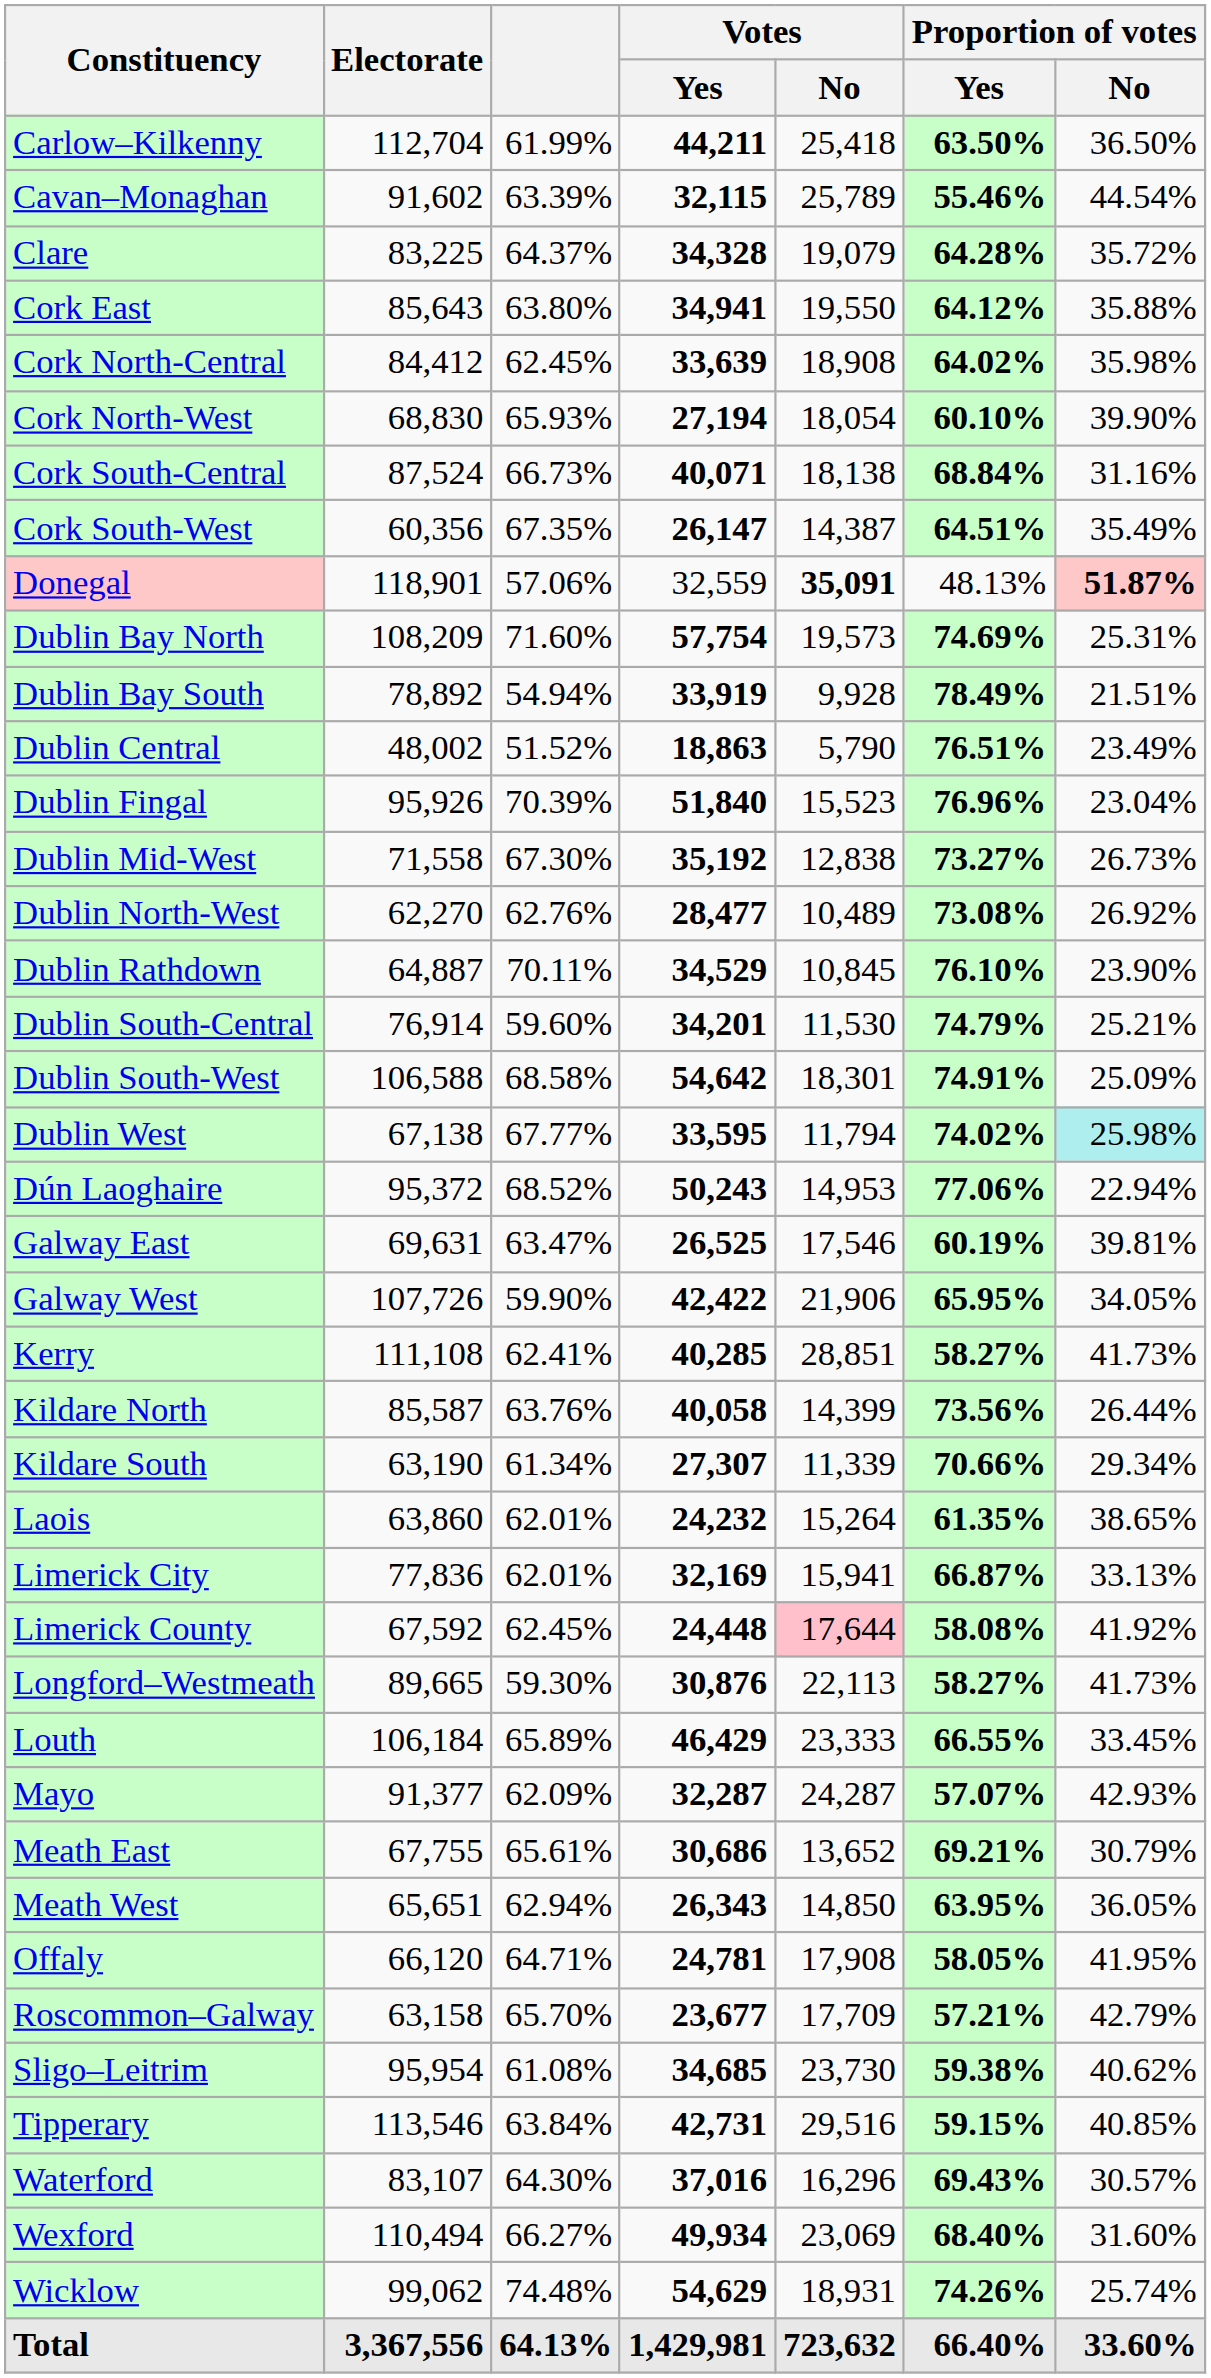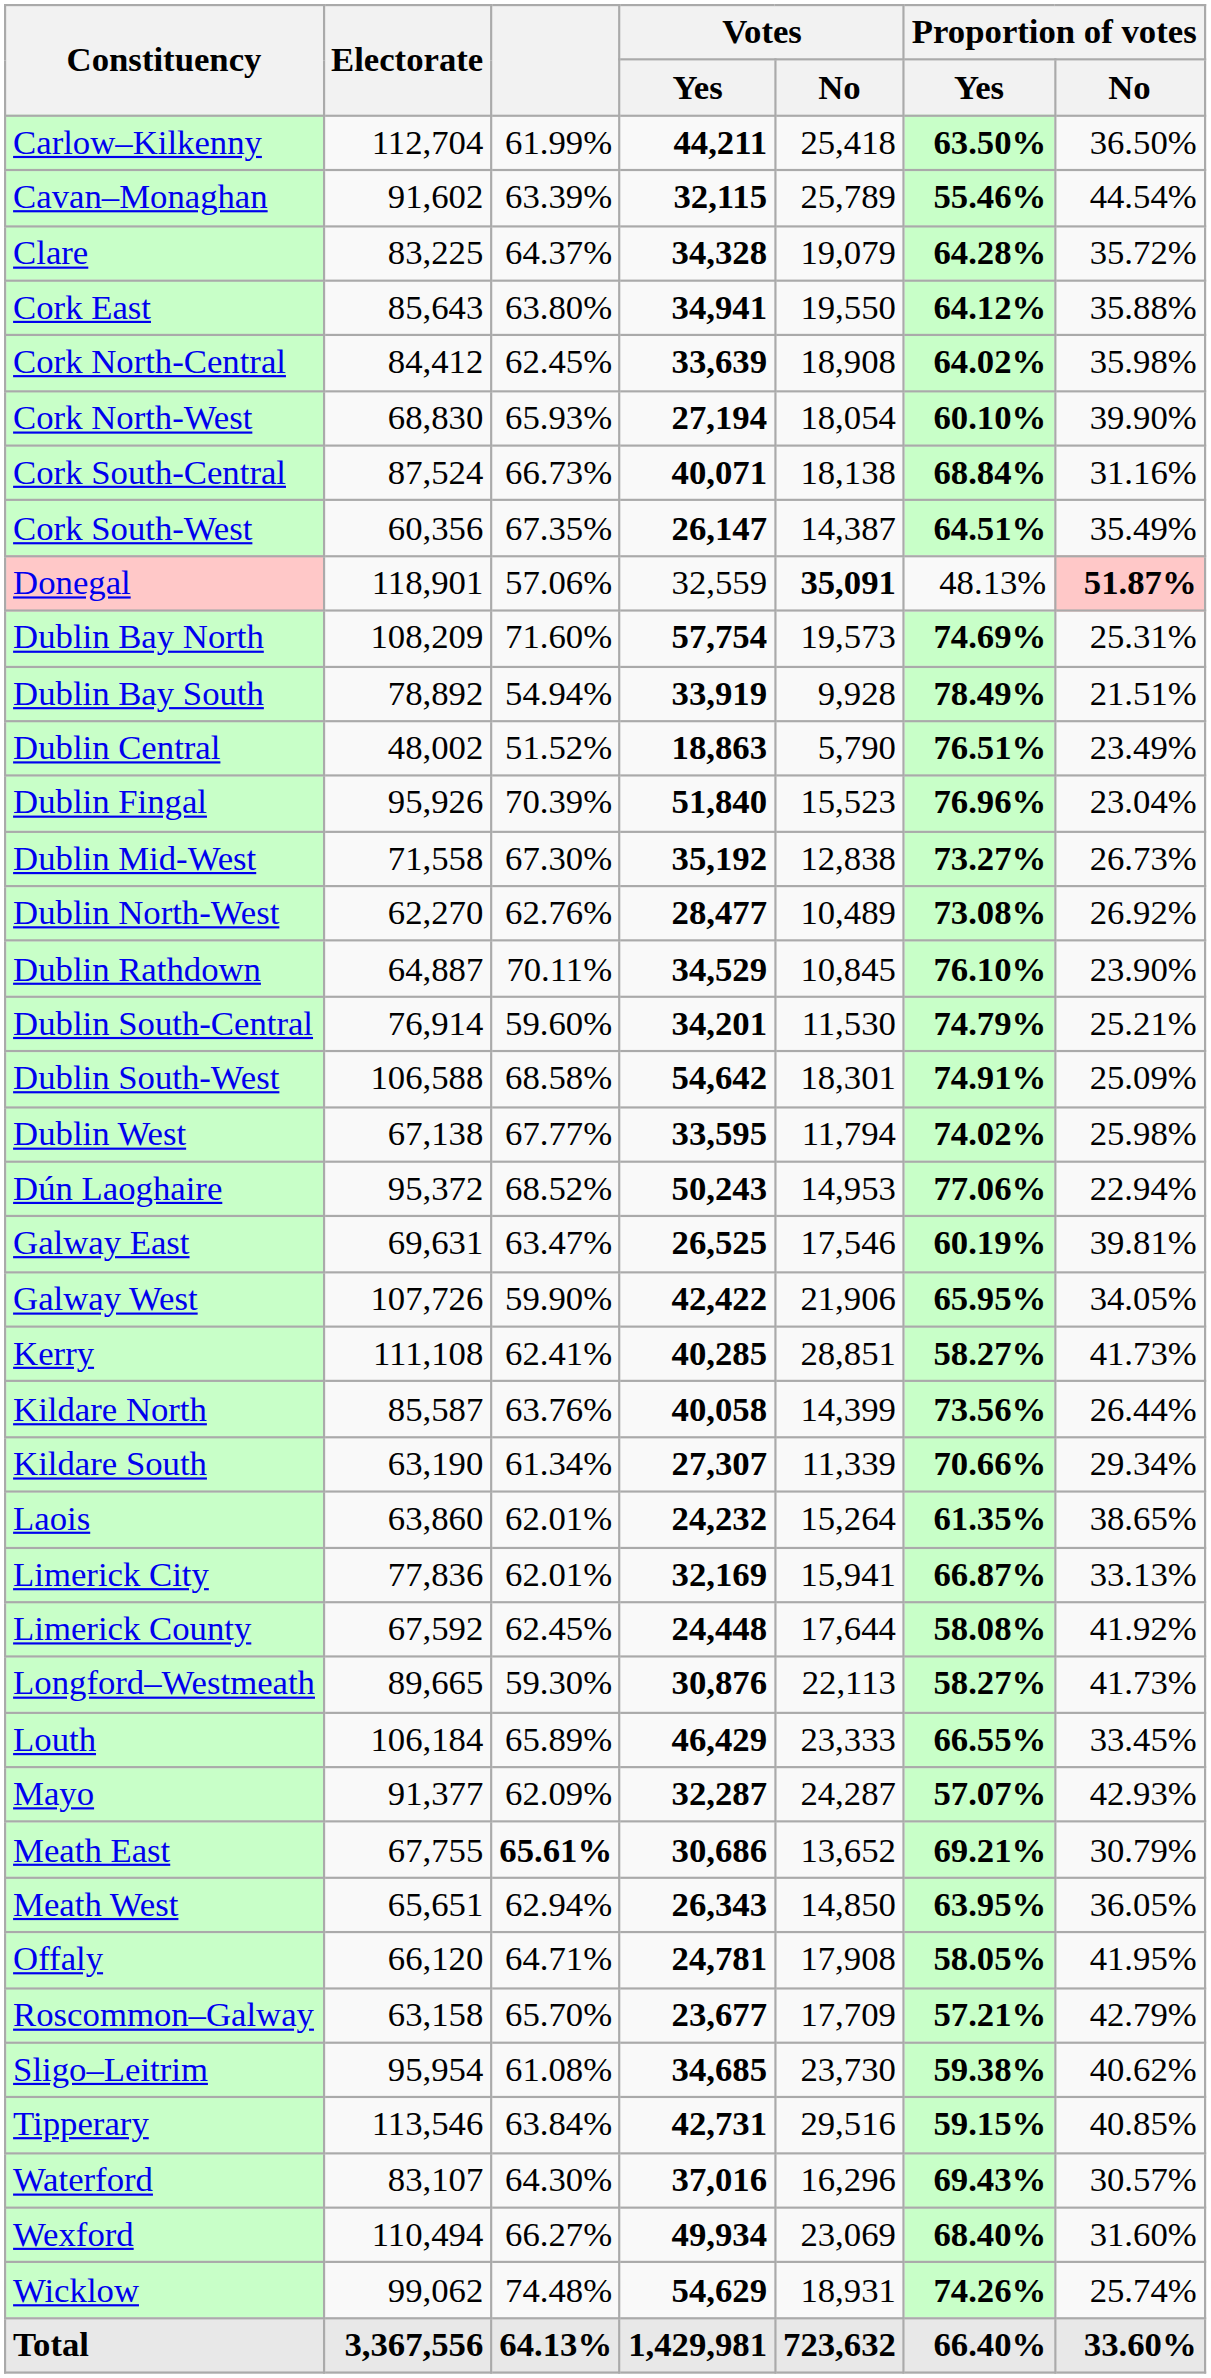(1143, 1133) paleturquoise background -> (1143, 1133) no background
(848, 1628) pink background -> (848, 1628) no background
(559, 1849) normal -> (556, 1849) bold
